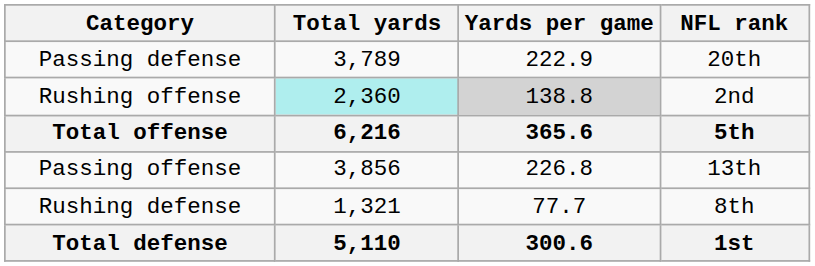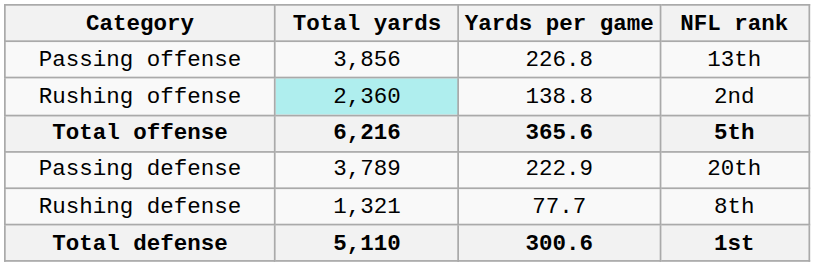rows swapped: (140, 170) <-> (140, 60)
(559, 97) lightgrey background -> (559, 97) no background
